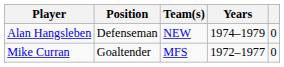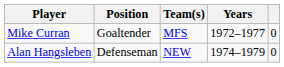rows swapped: (38, 52) <-> (49, 33)
